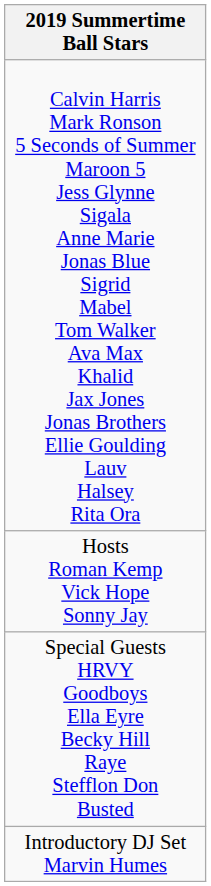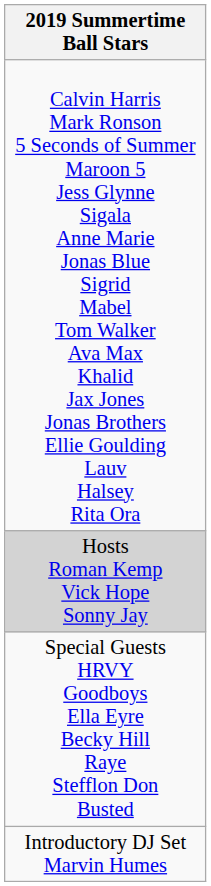(105, 581) no background -> (105, 581) lightgrey background
